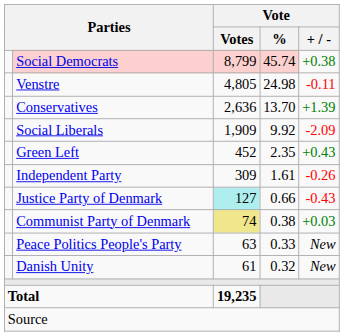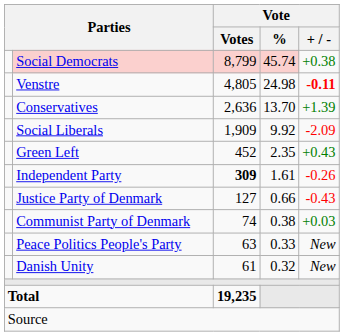(321, 84) normal -> (321, 84) bold
(246, 175) normal -> (246, 175) bold
(246, 198) paleturquoise background -> (246, 198) no background
(249, 221) khaki background -> (249, 221) no background
